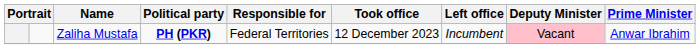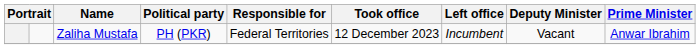(184, 33) bold -> (184, 33) normal
(556, 33) pink background -> (556, 33) no background
